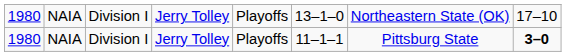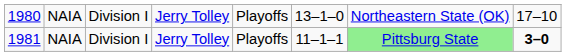(24, 39) 1980 -> (24, 39) 1981
(430, 39) no background -> (430, 39) lightgreen background
